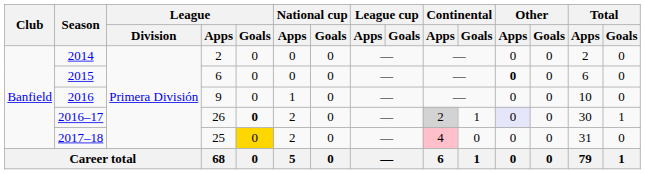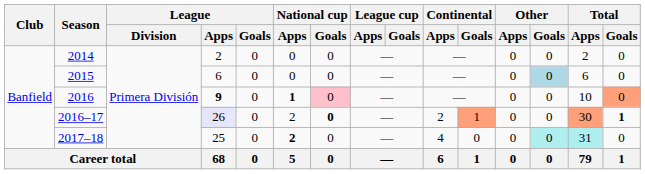(513, 76) bold -> (513, 76) normal
(549, 76) no background -> (549, 76) lightblue background
(219, 96) normal -> (219, 96) bold
(292, 96) normal -> (292, 96) bold
(331, 96) no background -> (331, 96) pink background
(622, 96) no background -> (622, 96) lightsalmon background
(219, 117) no background -> (219, 117) lavender background
(255, 117) bold -> (255, 117) normal
(331, 117) normal -> (331, 117) bold
(440, 117) lightgrey background -> (440, 117) no background
(477, 117) no background -> (477, 117) lightsalmon background
(513, 117) lavender background -> (513, 117) no background
(585, 117) no background -> (585, 117) lightsalmon background
(622, 117) normal -> (622, 117) bold
(255, 138) gold background -> (255, 138) no background
(292, 138) normal -> (292, 138) bold
(440, 138) pink background -> (440, 138) no background
(549, 138) no background -> (549, 138) paleturquoise background
(585, 138) no background -> (585, 138) paleturquoise background
